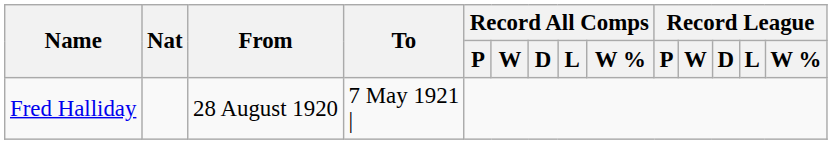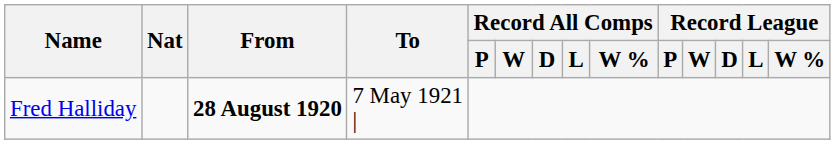(266, 108) normal -> (267, 108) bold
